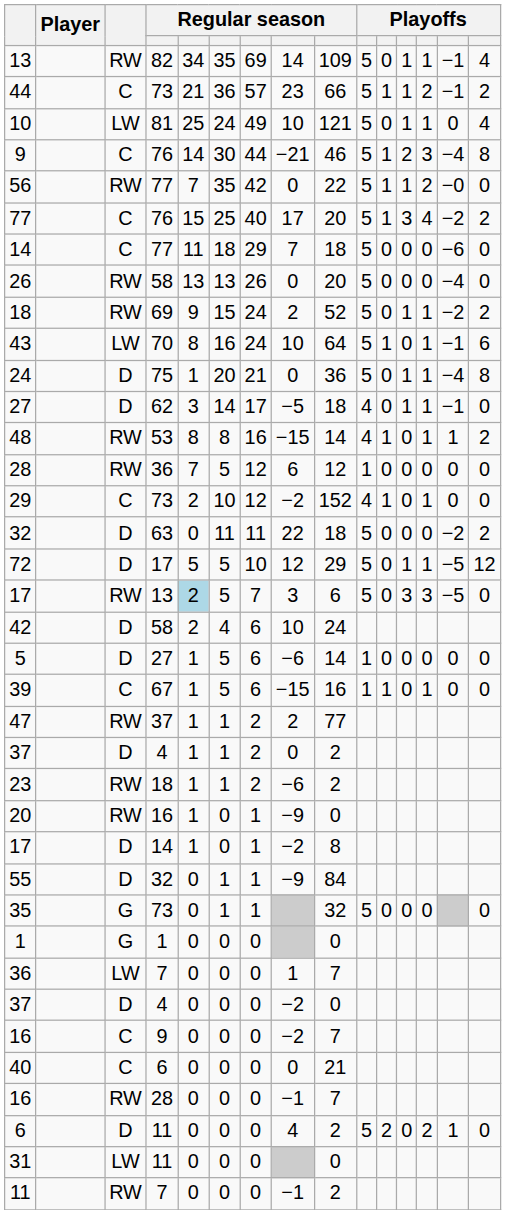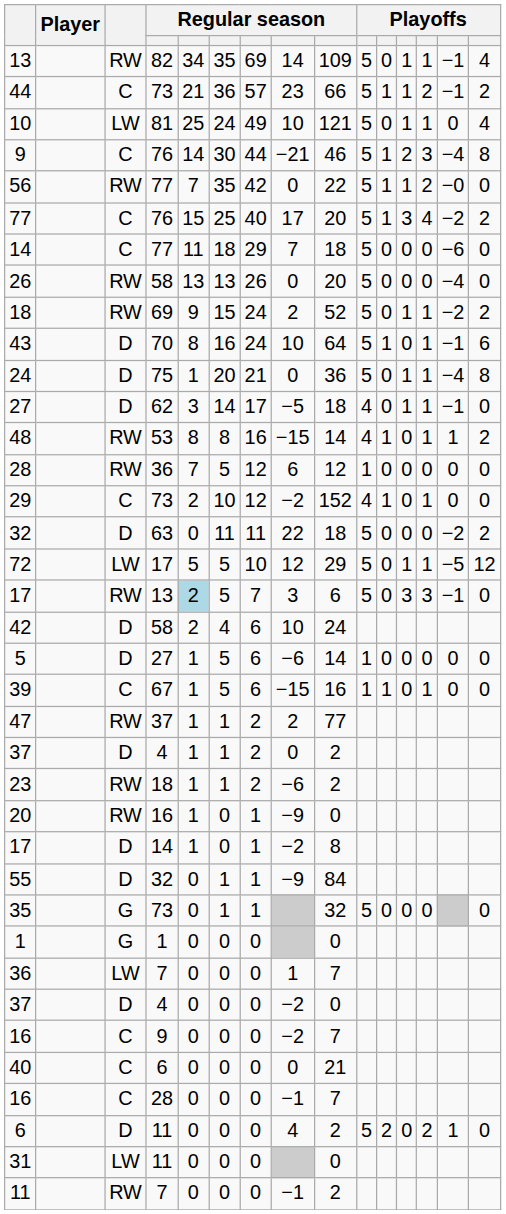(125, 344) LW -> (125, 344) D
(125, 564) D -> (125, 564) LW
(453, 595) −5 -> (453, 595) −1
(125, 1099) RW -> (125, 1099) C
